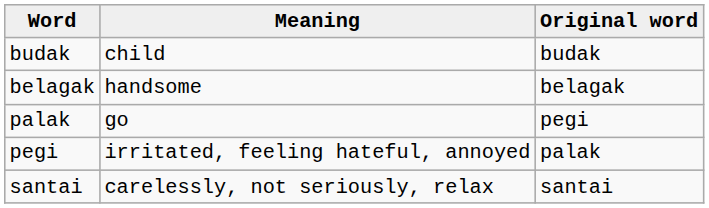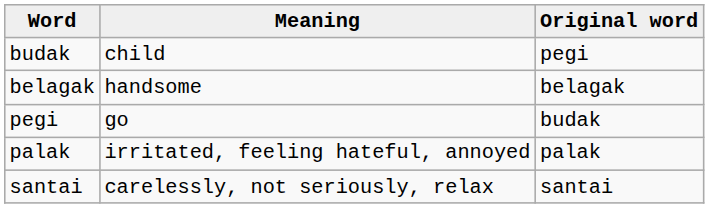(570, 54) budak -> (564, 54) pegi
(40, 120) palak -> (34, 120) pegi
(564, 120) pegi -> (570, 120) budak
(34, 154) pegi -> (40, 154) palak
